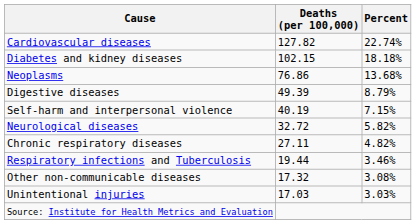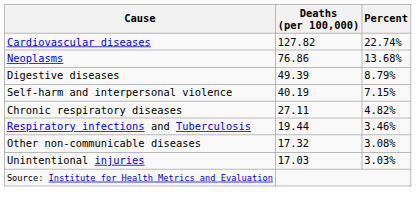- row: (95, 59)
- row: (73, 127)
